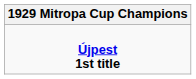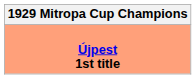(98, 56) no background -> (98, 56) lightsalmon background
